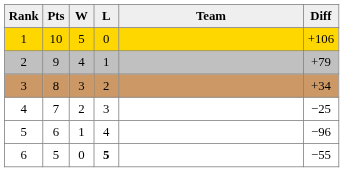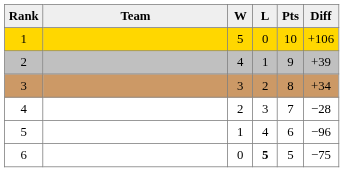columns swapped: (211, 16) <-> (56, 16)
(321, 62) +79 -> (321, 62) +39
(321, 108) −25 -> (321, 108) −28
(321, 155) −55 -> (321, 155) −75
